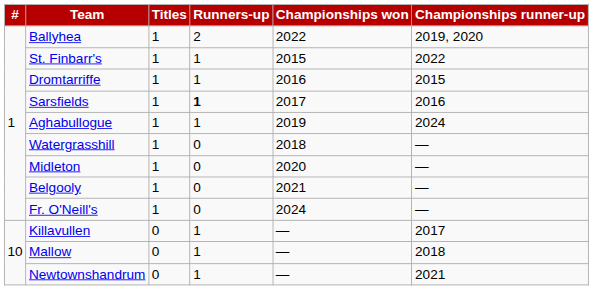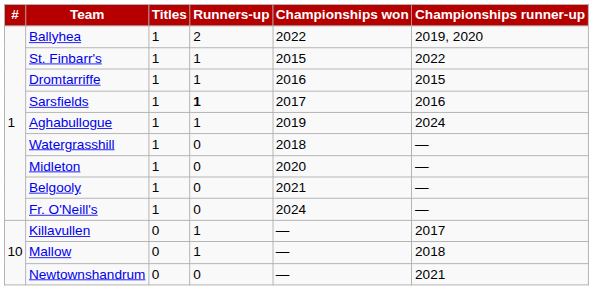(197, 274) 1 -> (197, 274) 0
